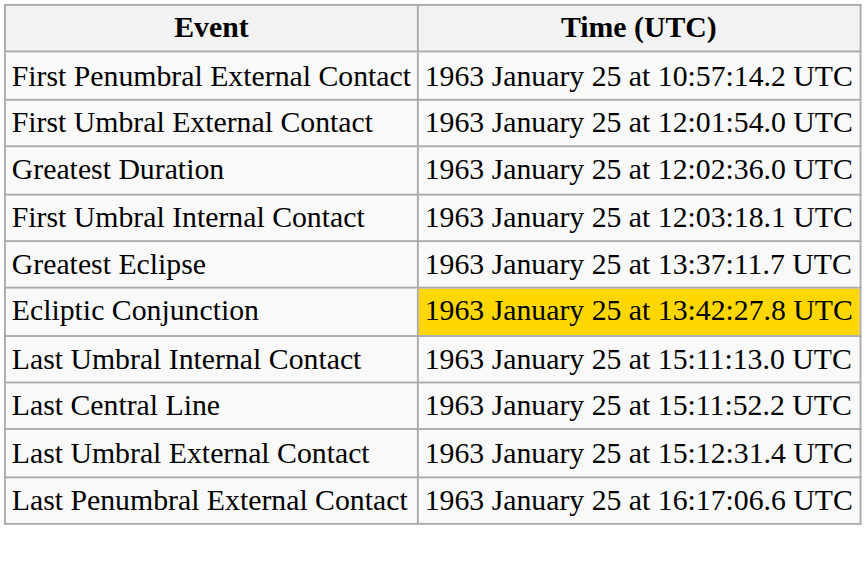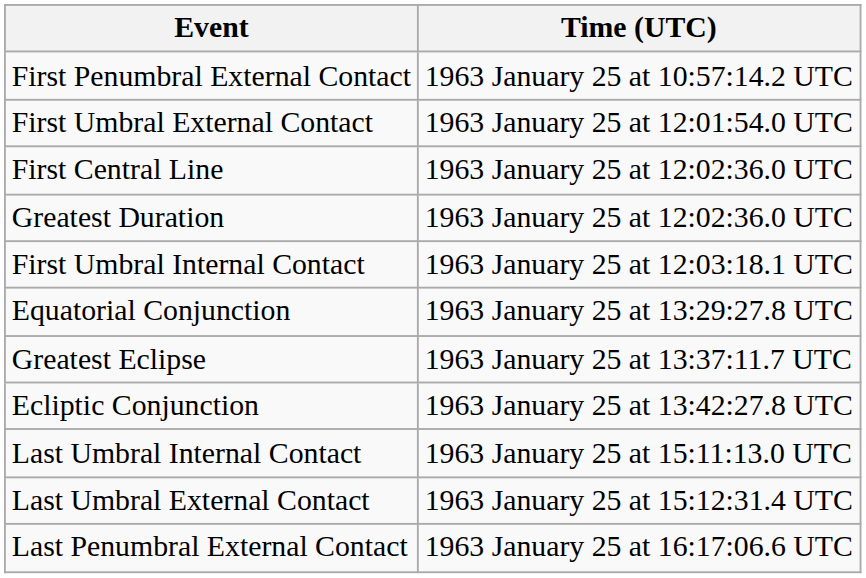+ row: (118, 169)
+ row: (151, 311)
(639, 311) gold background -> (639, 405) no background
- row: (116, 405)
